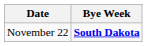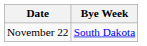(107, 32) bold -> (104, 32) normal
